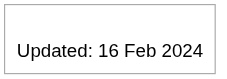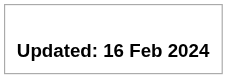(110, 50) normal -> (113, 50) bold
